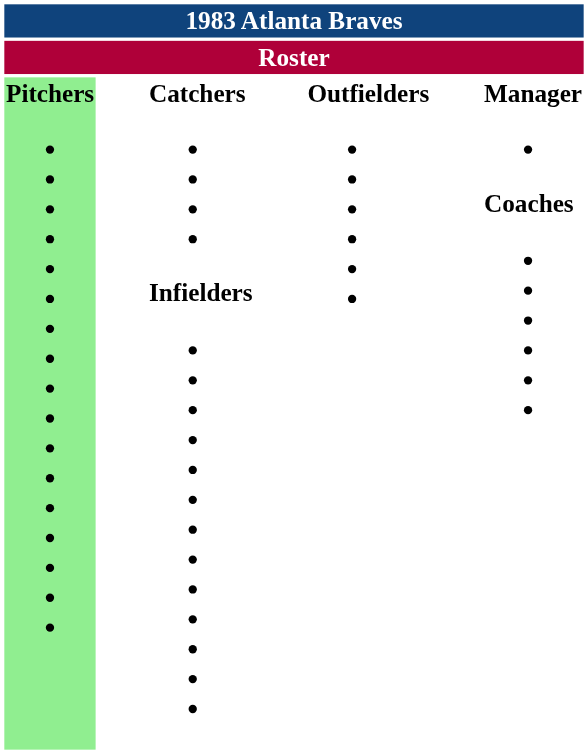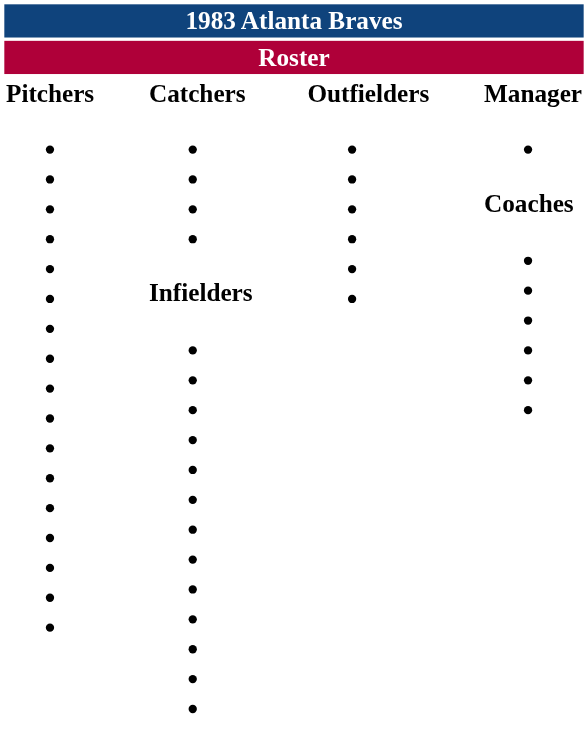(50, 361) lightgreen background -> (50, 361) no background
